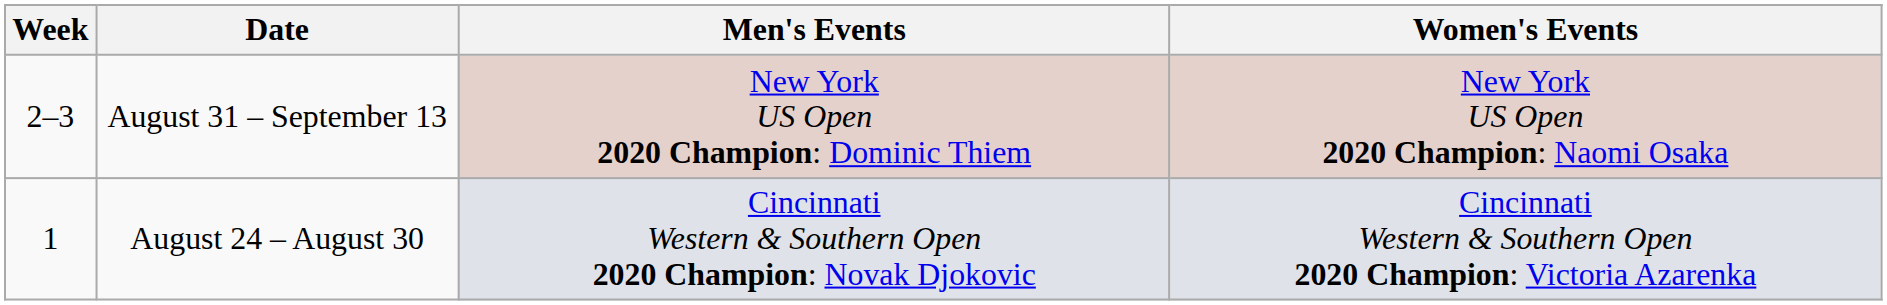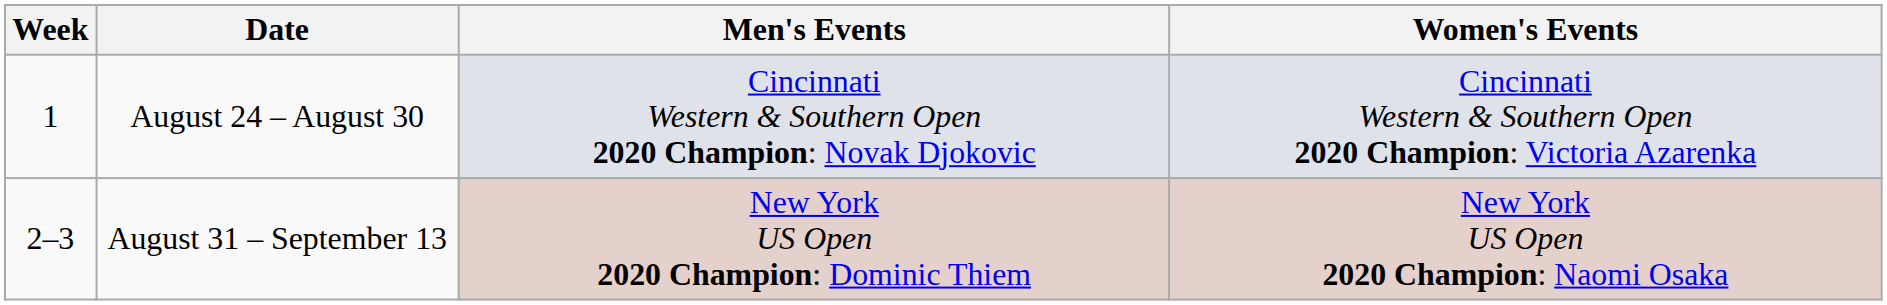rows swapped: (277, 238) <-> (277, 116)
